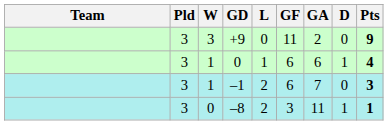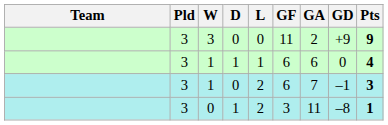columns swapped: (344, 16) <-> (237, 16)
